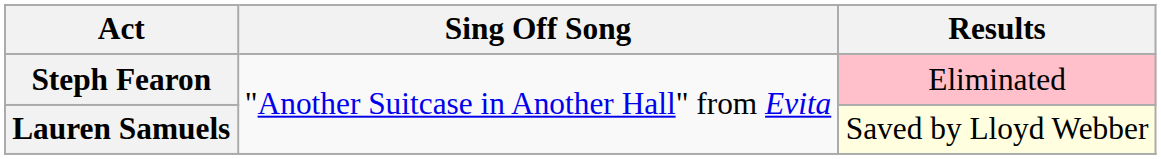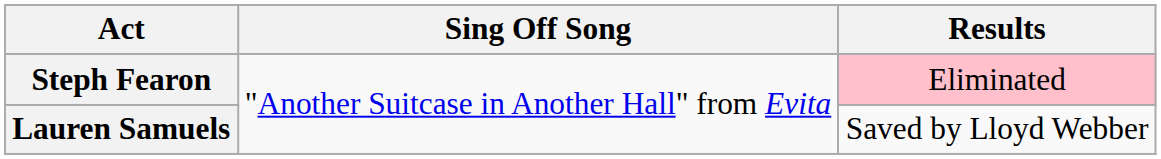(997, 128) lightyellow background -> (997, 128) no background
